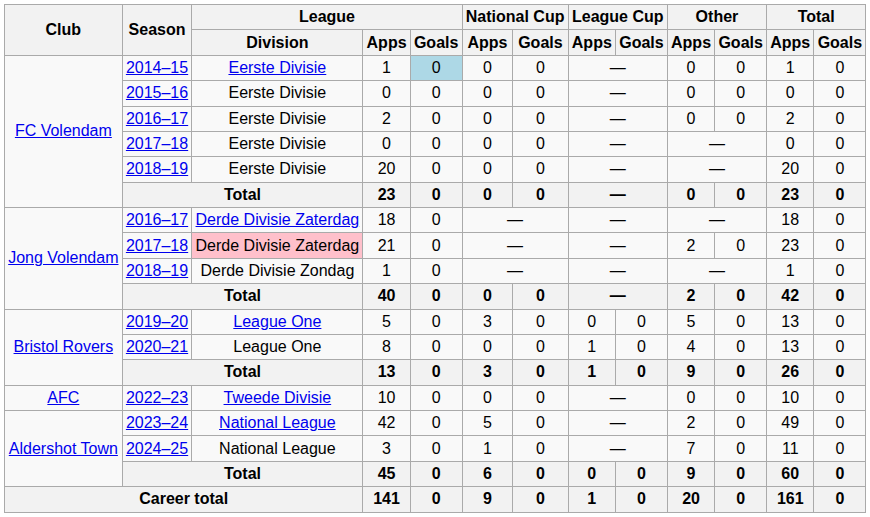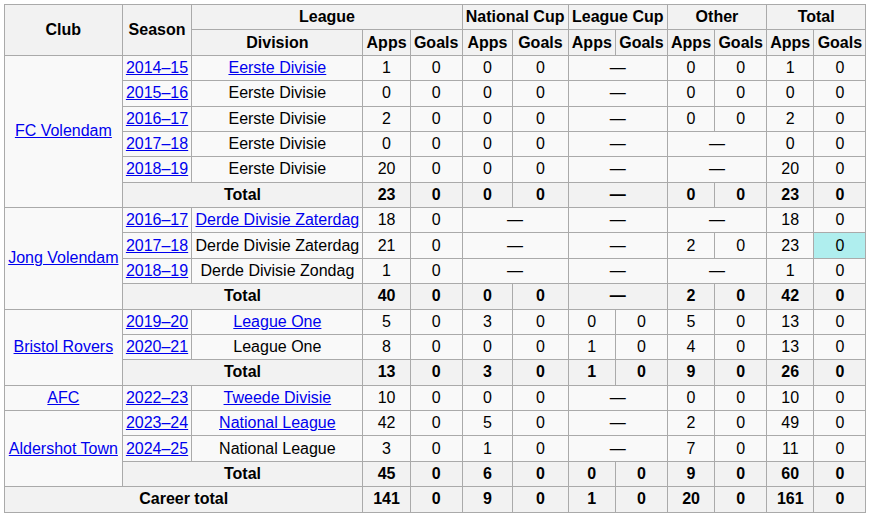(436, 67) lightblue background -> (436, 67) no background
(277, 245) pink background -> (277, 245) no background
(840, 245) no background -> (840, 245) paleturquoise background
